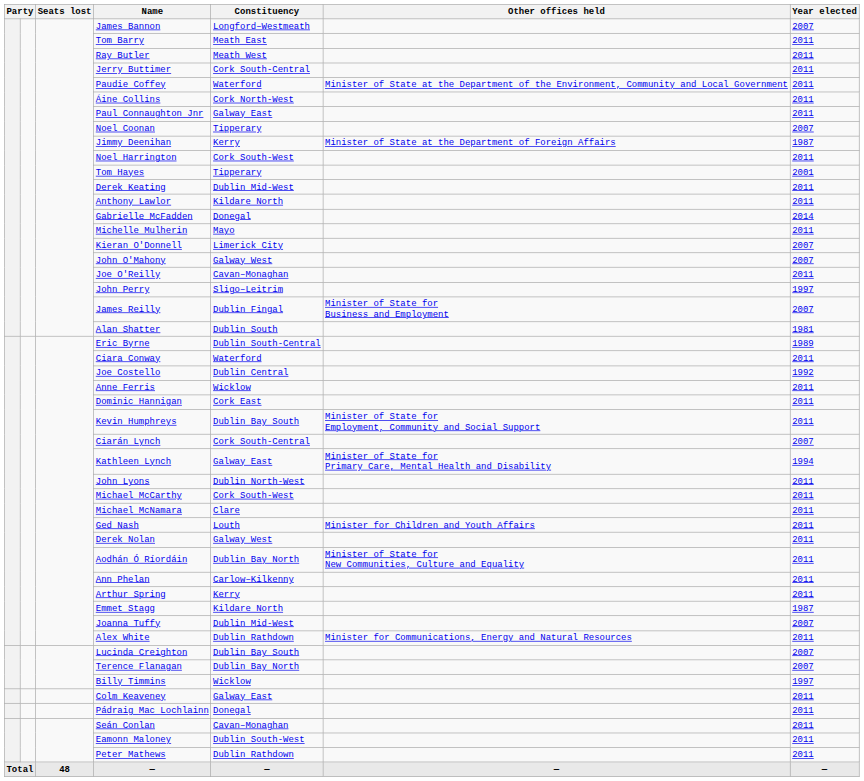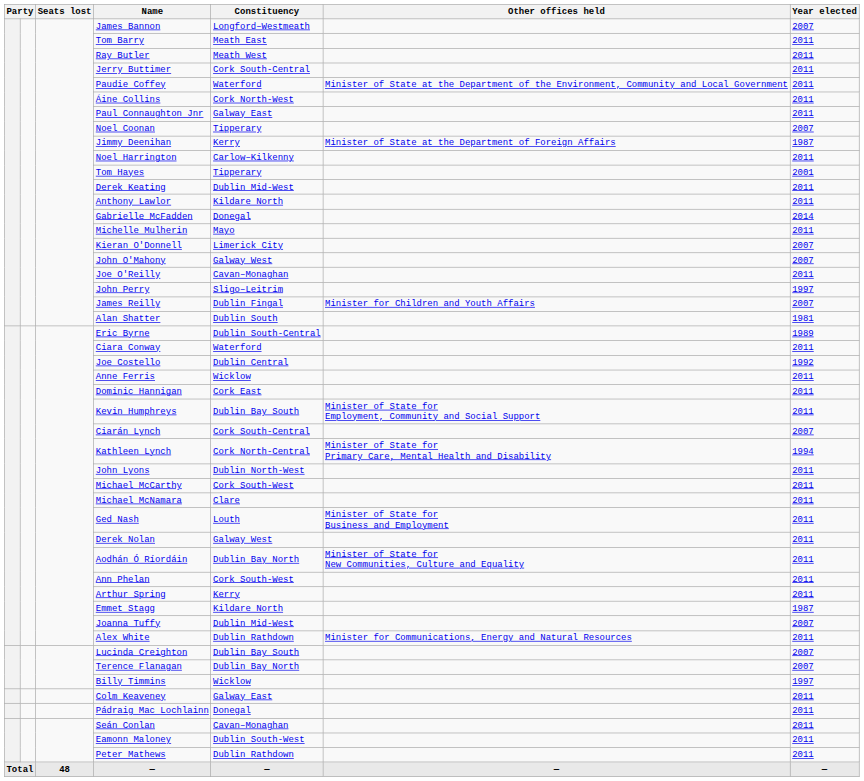(253, 158) Cork South-West -> (253, 158) Carlow–Kilkenny
(387, 309) Minister of State for Business and Employment -> (430, 304) Minister for Children and Youth Affairs
(243, 461) Galway East -> (262, 451) Cork North-Central
(430, 525) Minister for Children and Youth Affairs -> (387, 520) Minister of State for Business and Employment
(253, 579) Carlow–Kilkenny -> (253, 579) Cork South-West
